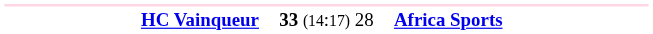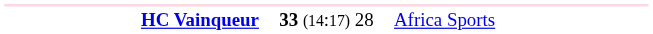(448, 20) bold -> (445, 20) normal
